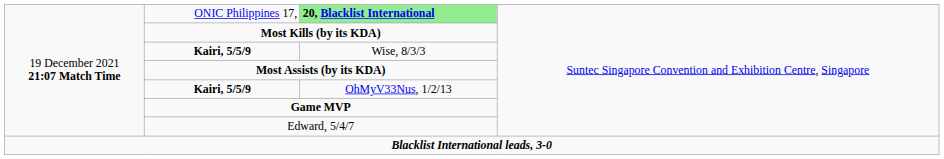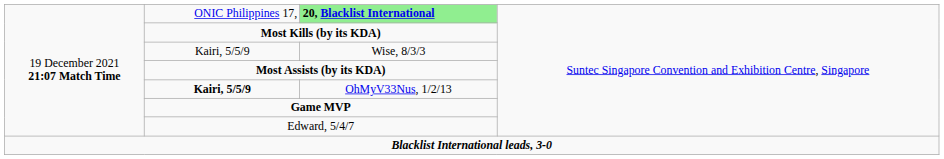(222, 51) bold -> (222, 51) normal
